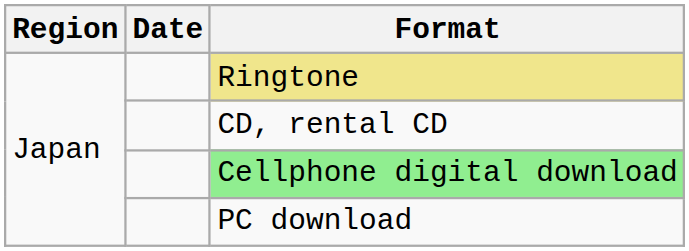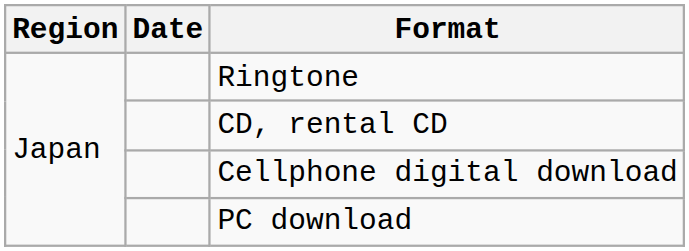(288, 77) khaki background -> (288, 77) no background
(448, 173) lightgreen background -> (448, 173) no background
